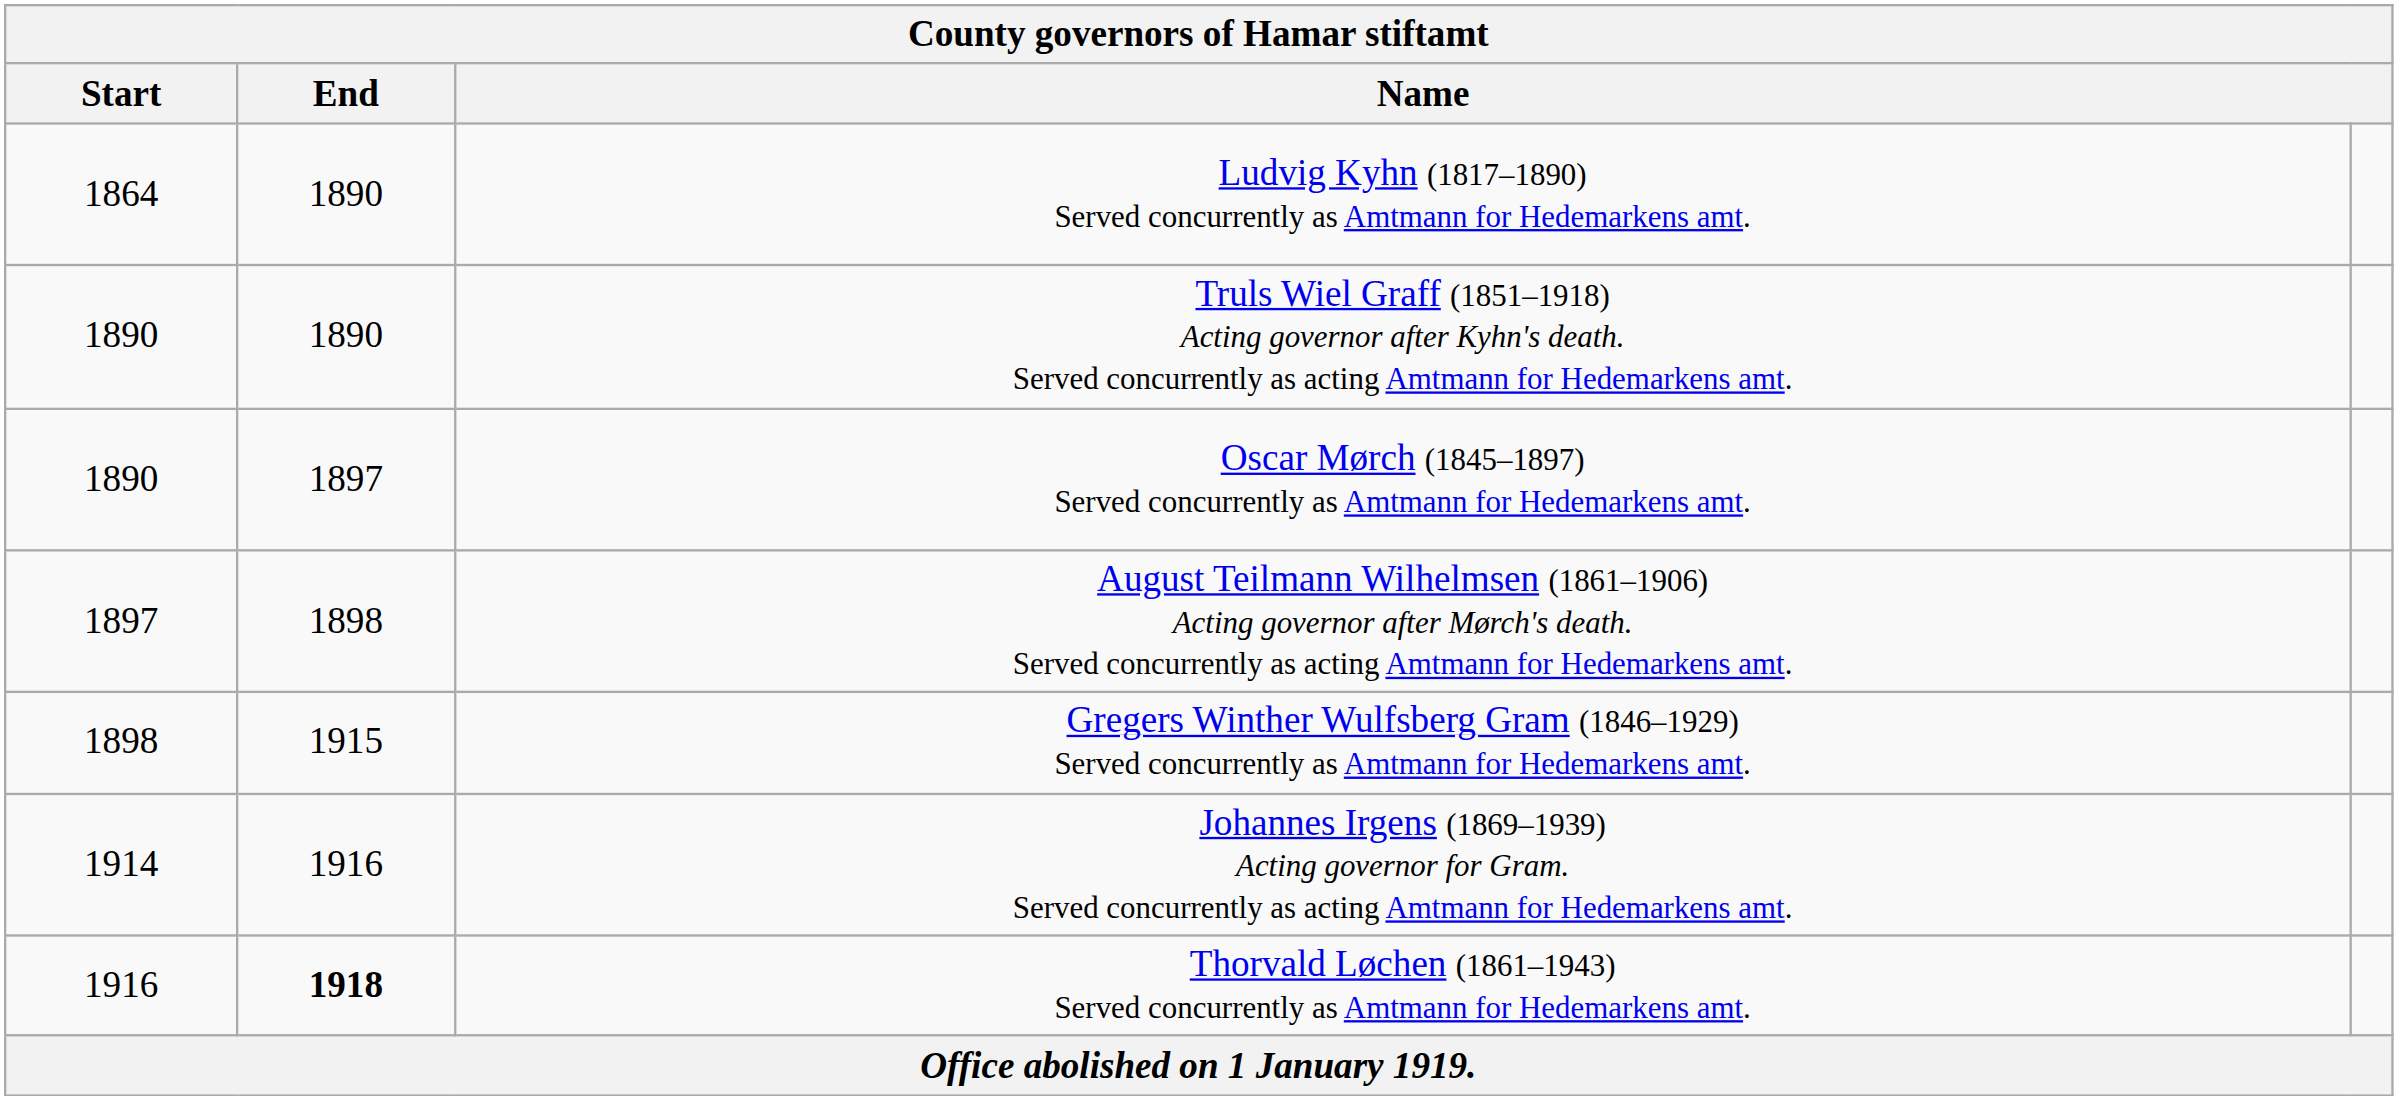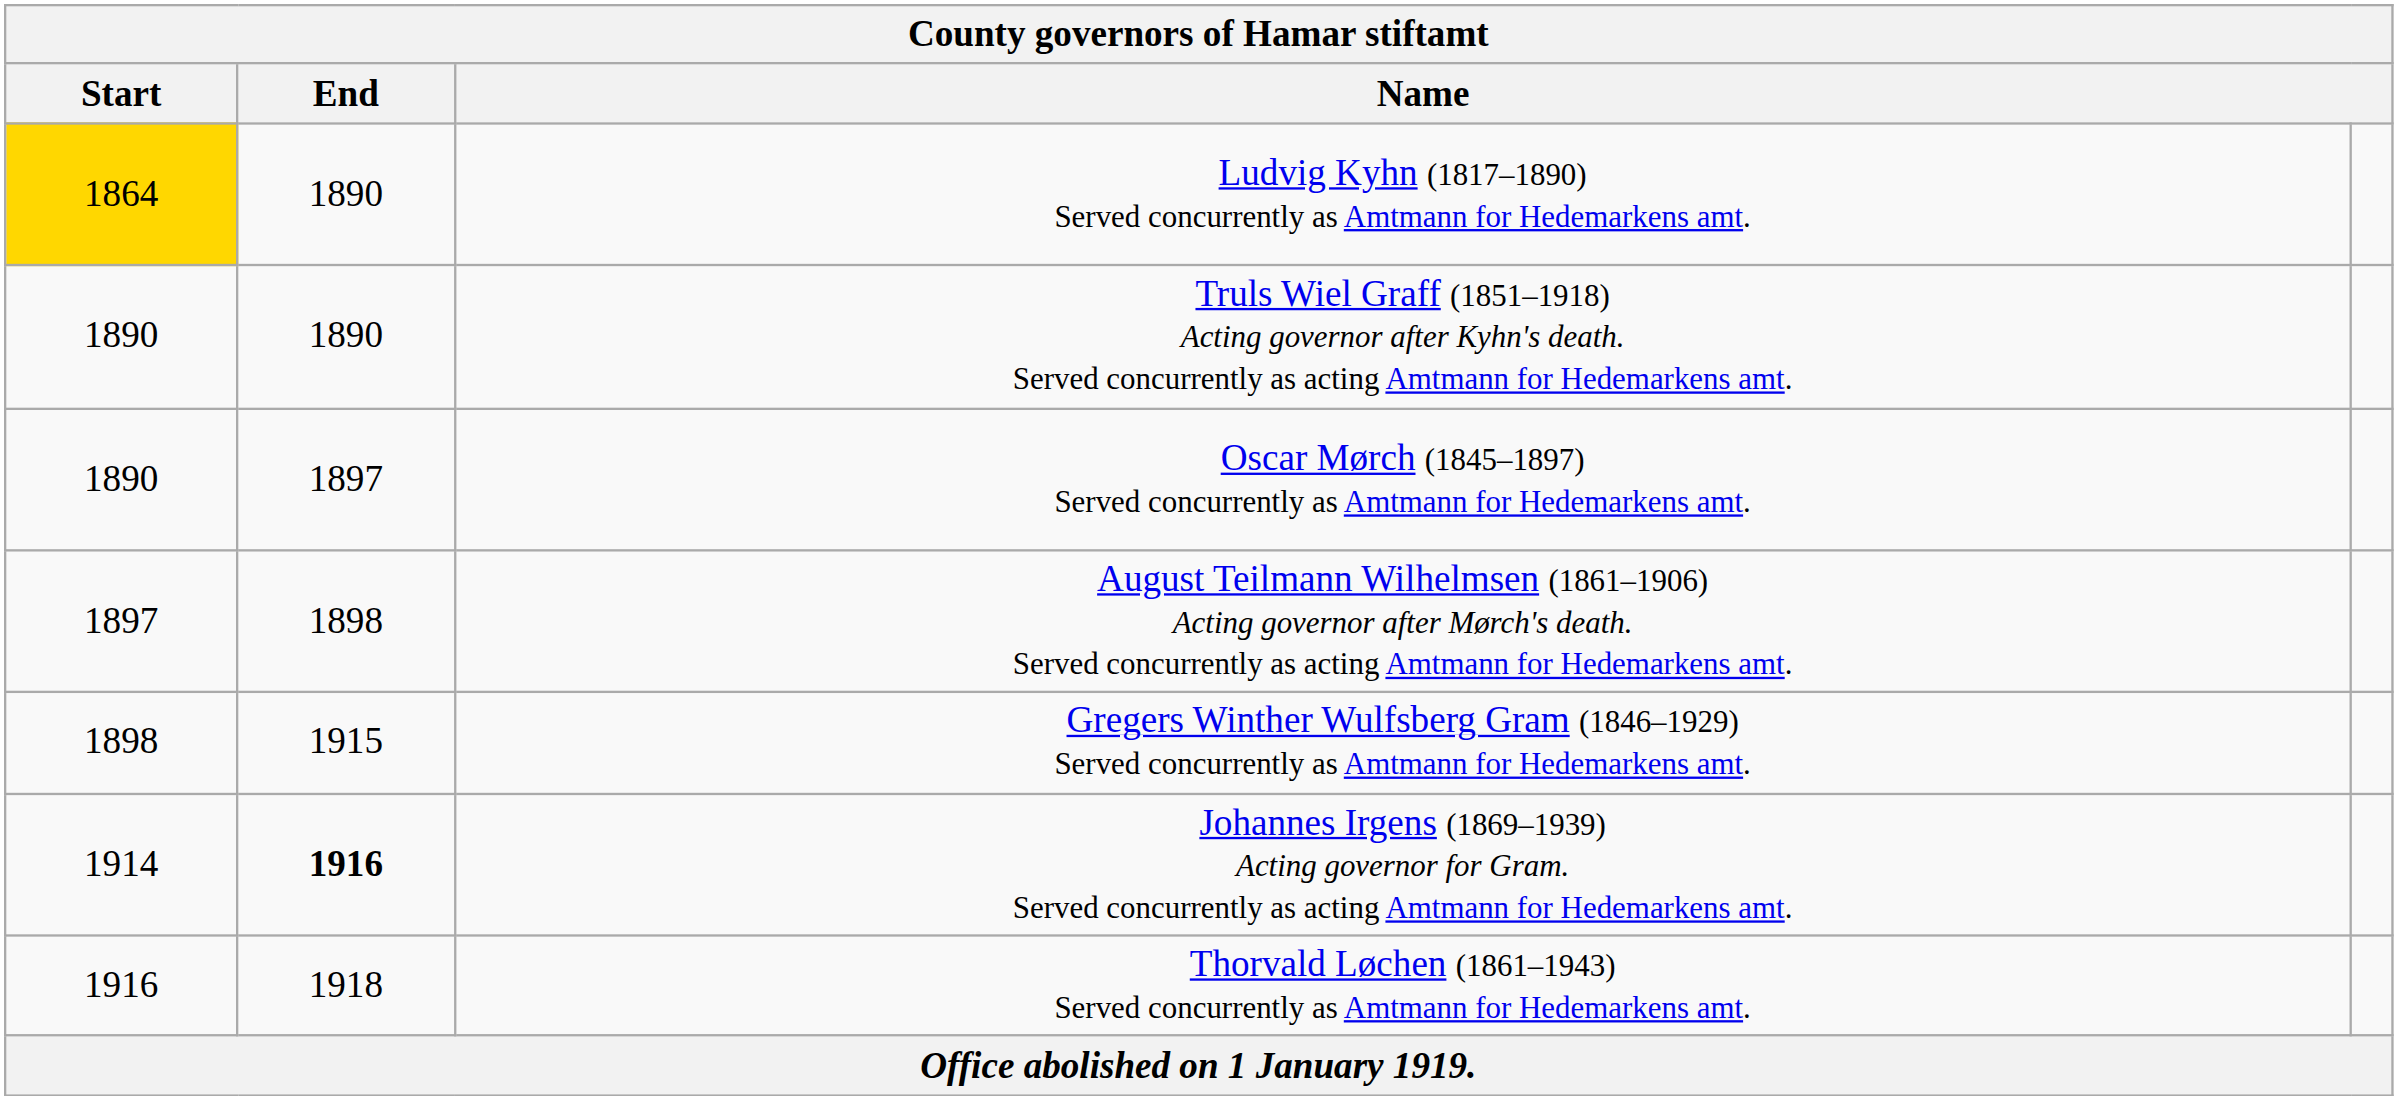(121, 193) no background -> (121, 193) gold background
(346, 863) normal -> (346, 863) bold
(346, 985) bold -> (346, 985) normal
